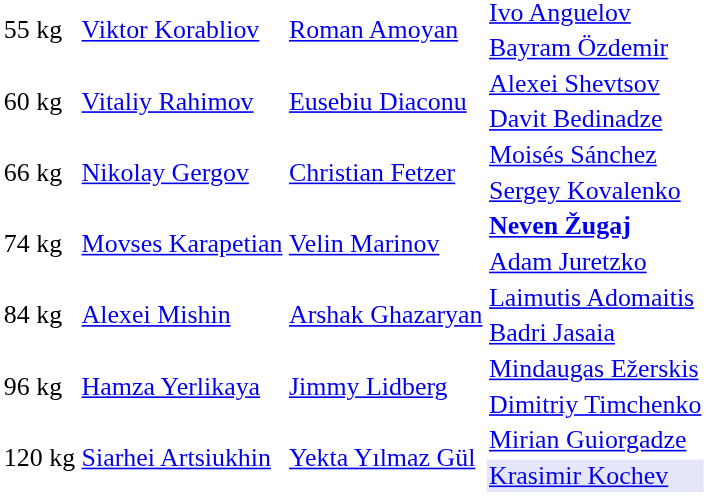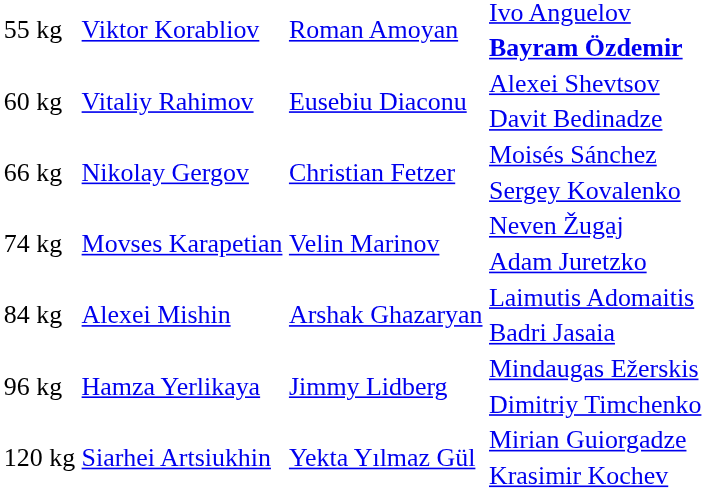(579, 47) normal -> (586, 47) bold
(560, 225) bold -> (556, 225) normal
(579, 475) lavender background -> (579, 475) no background
